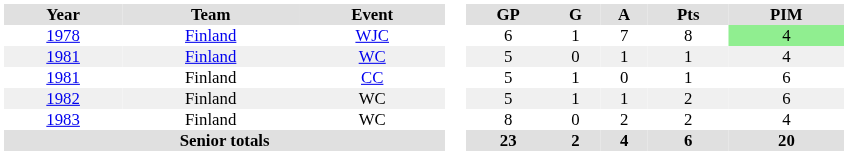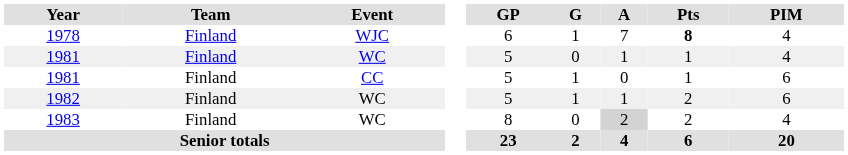(688, 35) normal -> (688, 35) bold
(786, 35) lightgreen background -> (786, 35) no background
(624, 119) no background -> (624, 119) lightgrey background
